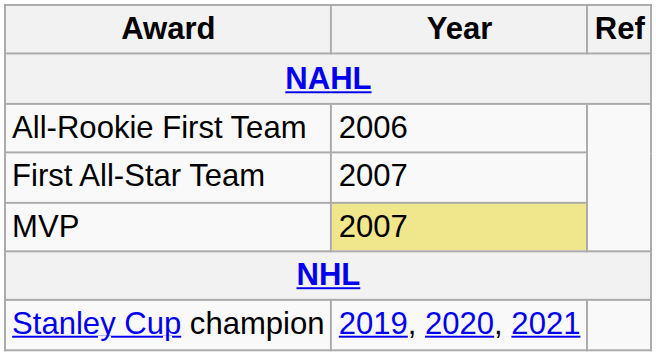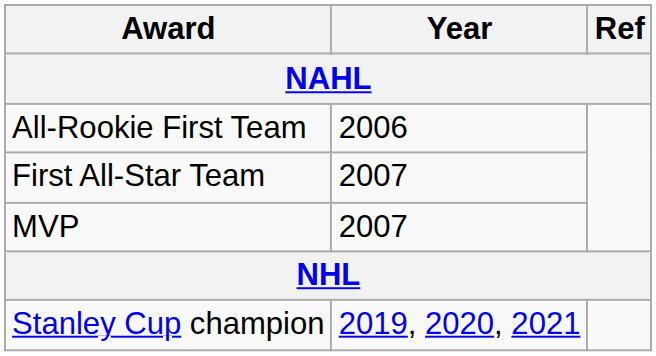(373, 226) khaki background -> (373, 226) no background
